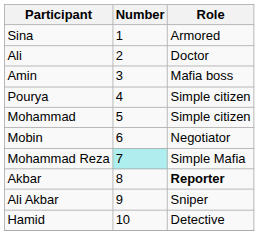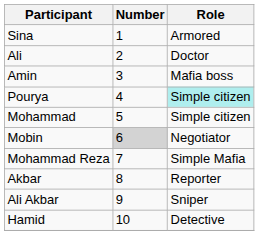(211, 96) no background -> (211, 96) paleturquoise background
(119, 138) no background -> (119, 138) lightgrey background
(119, 158) paleturquoise background -> (119, 158) no background
(198, 179) bold -> (196, 179) normal
